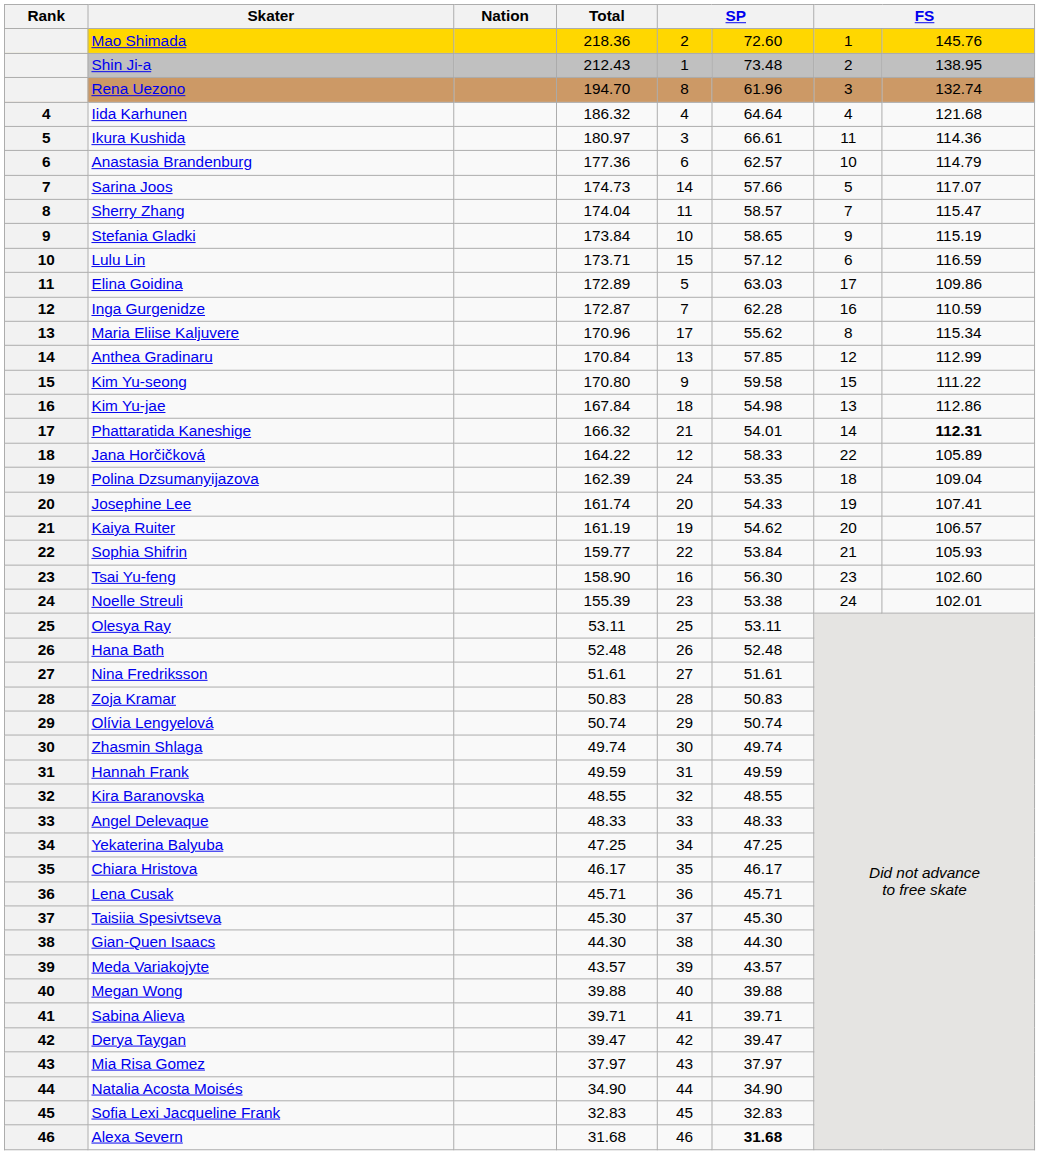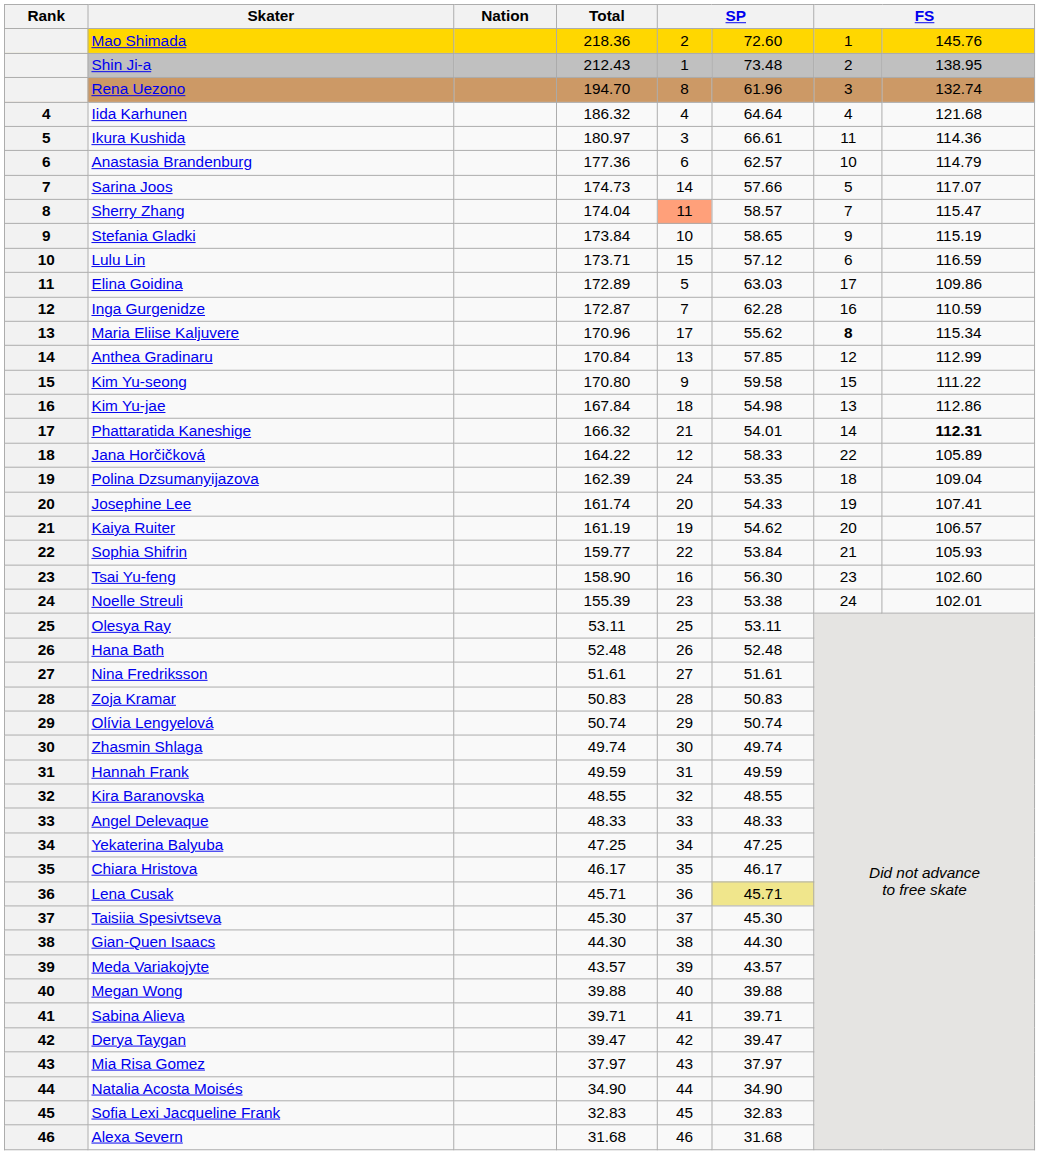(685, 211) no background -> (685, 211) lightsalmon background
(848, 333) normal -> (848, 333) bold
(763, 893) no background -> (763, 893) khaki background
(763, 1137) bold -> (763, 1137) normal
